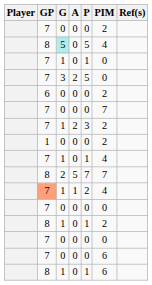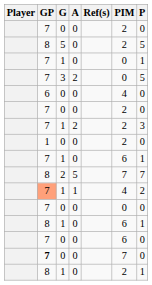columns swapped: (87, 12) <-> (132, 12)
(63, 45) paleturquoise background -> (63, 45) no background
(105, 45) 4 -> (124, 45) 2
(105, 93) 2 -> (124, 93) 4
(105, 110) 7 -> (124, 110) 2
(105, 158) 4 -> (124, 158) 6
(105, 223) 2 -> (124, 223) 6
(105, 239) 0 -> (124, 239) 6
(47, 256) normal -> (47, 256) bold
(105, 256) 6 -> (124, 256) 7
(105, 272) 6 -> (124, 272) 2
